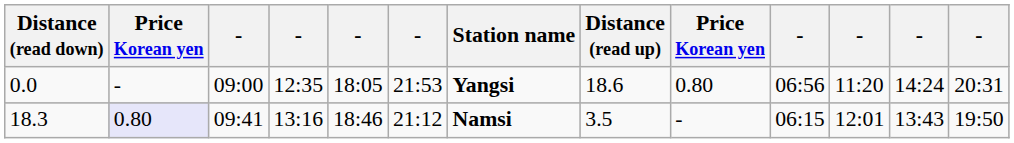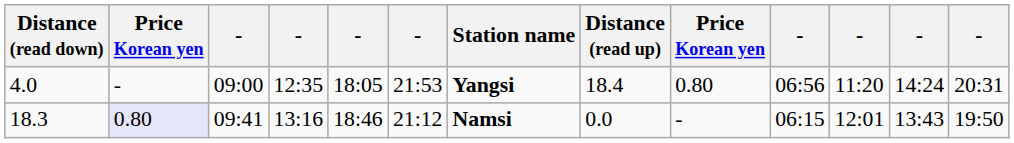(23, 84) 0.0 -> (23, 84) 4.0
(604, 84) 18.6 -> (604, 84) 18.4
(599, 120) 3.5 -> (599, 120) 0.0
